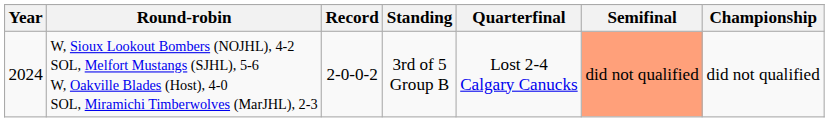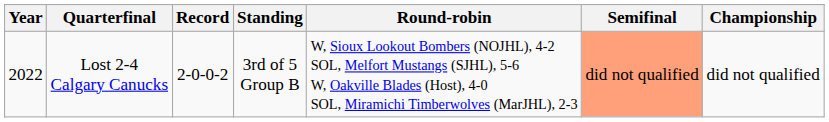columns swapped: (184, 18) <-> (519, 18)
(26, 74) 2024 -> (26, 74) 2022
